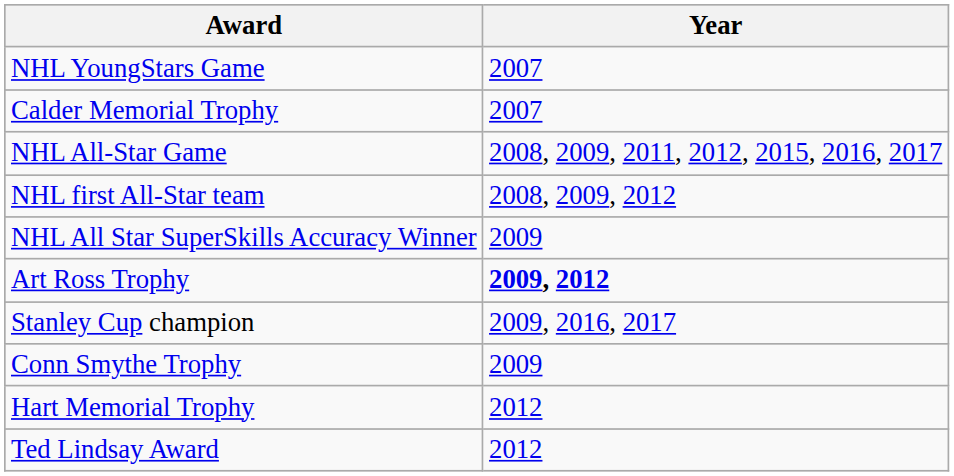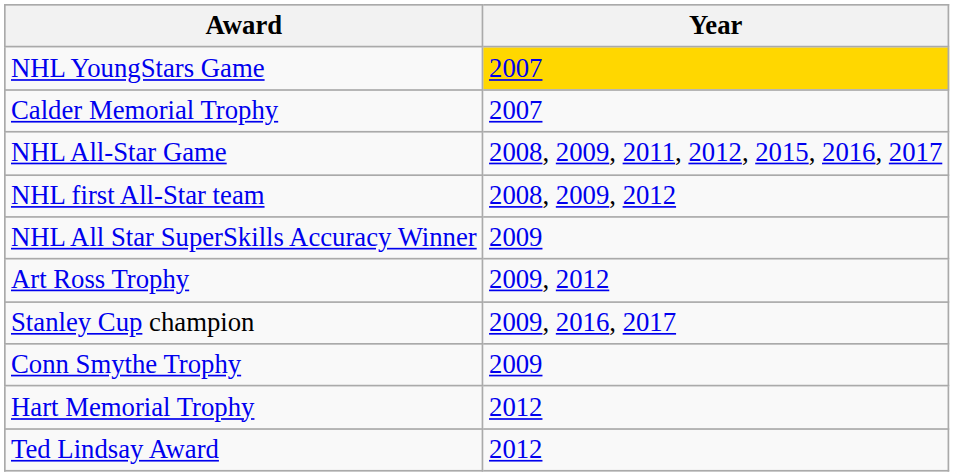(516, 68) no background -> (516, 68) gold background
(549, 279) bold -> (549, 279) normal
